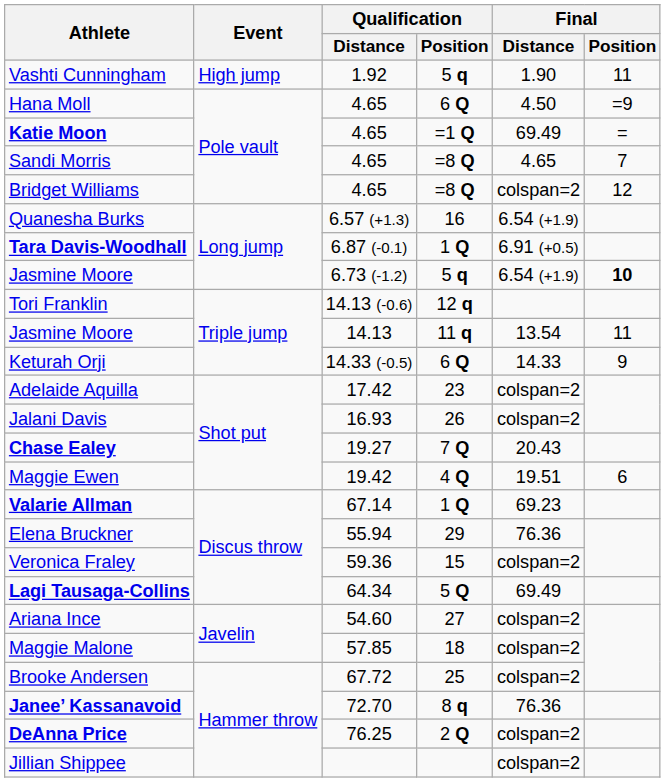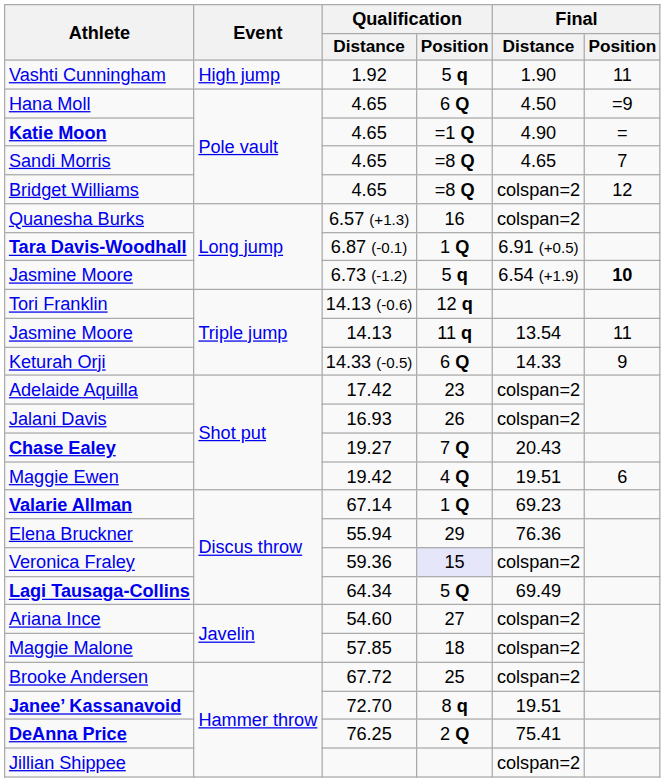(538, 132) 69.49 -> (538, 132) 4.90
(538, 218) 6.54 (+1.9) -> (538, 218) colspan=2
(455, 562) no background -> (455, 562) lavender background
(538, 706) 76.36 -> (538, 706) 19.51
(538, 734) colspan=2 -> (538, 734) 75.41
